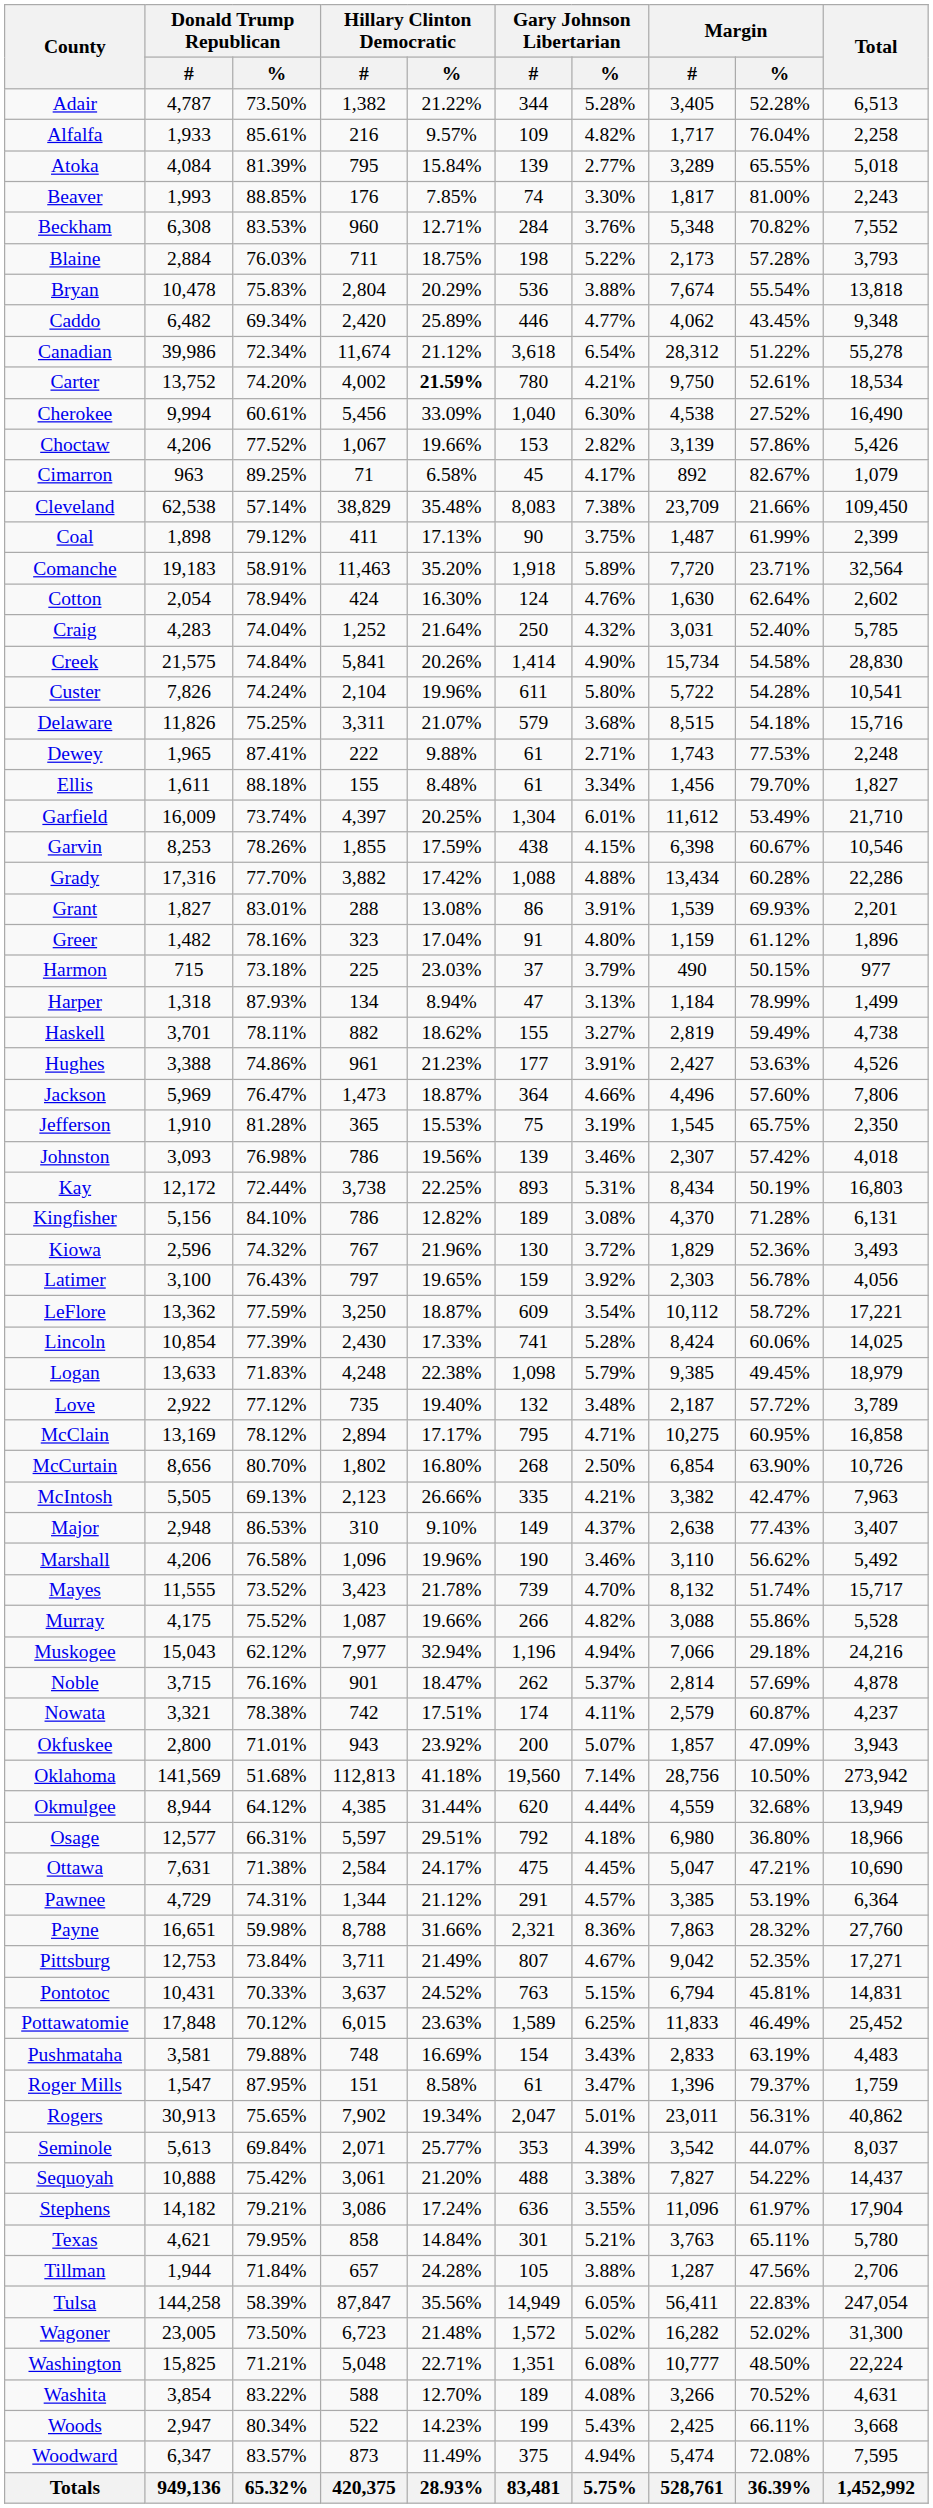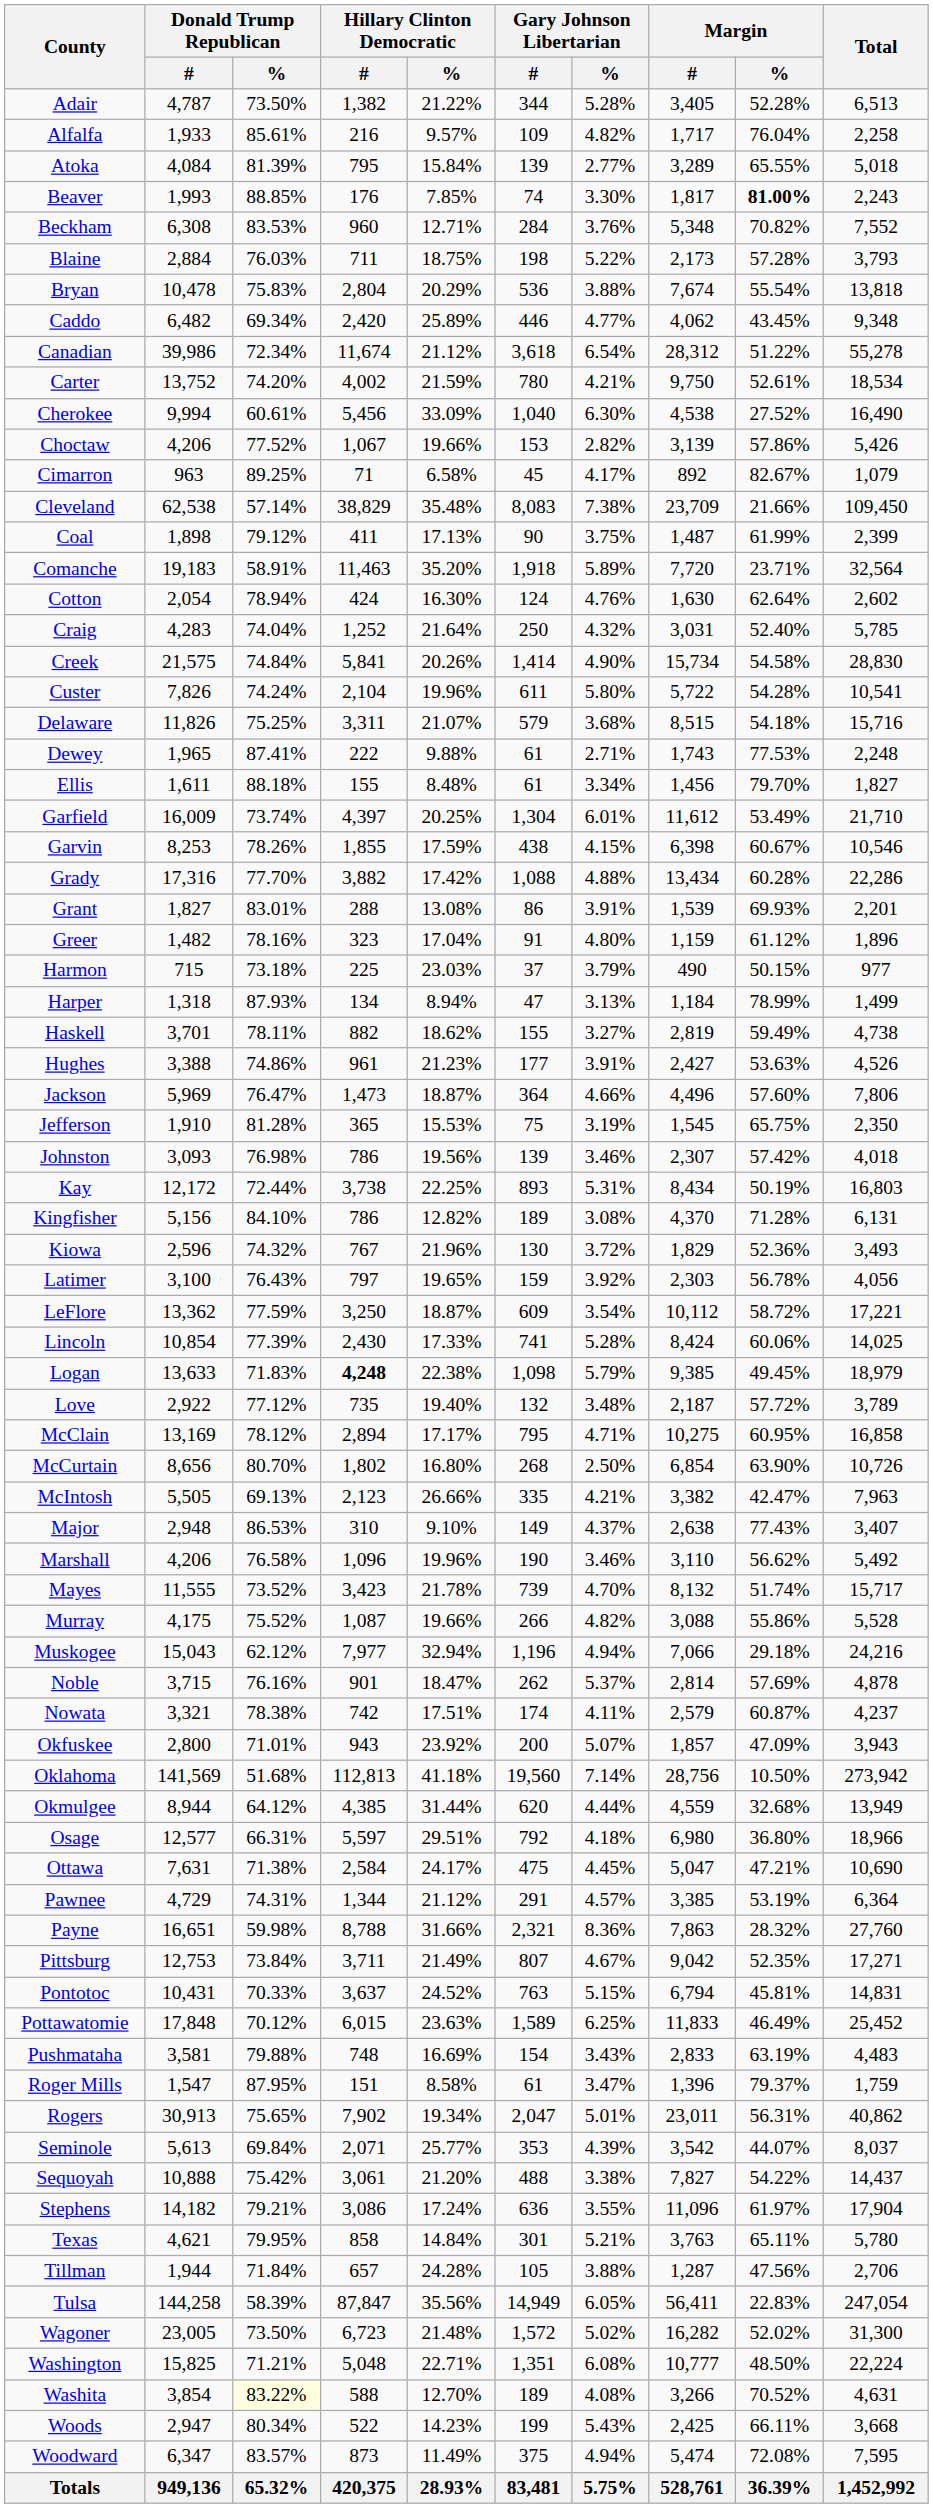(780, 196) normal -> (780, 196) bold
(451, 382) bold -> (451, 382) normal
(364, 1373) normal -> (364, 1373) bold
(276, 2394) no background -> (276, 2394) lightyellow background
